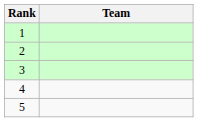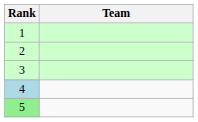(22, 88) no background -> (22, 88) lightblue background
(22, 107) no background -> (22, 107) lightgreen background
